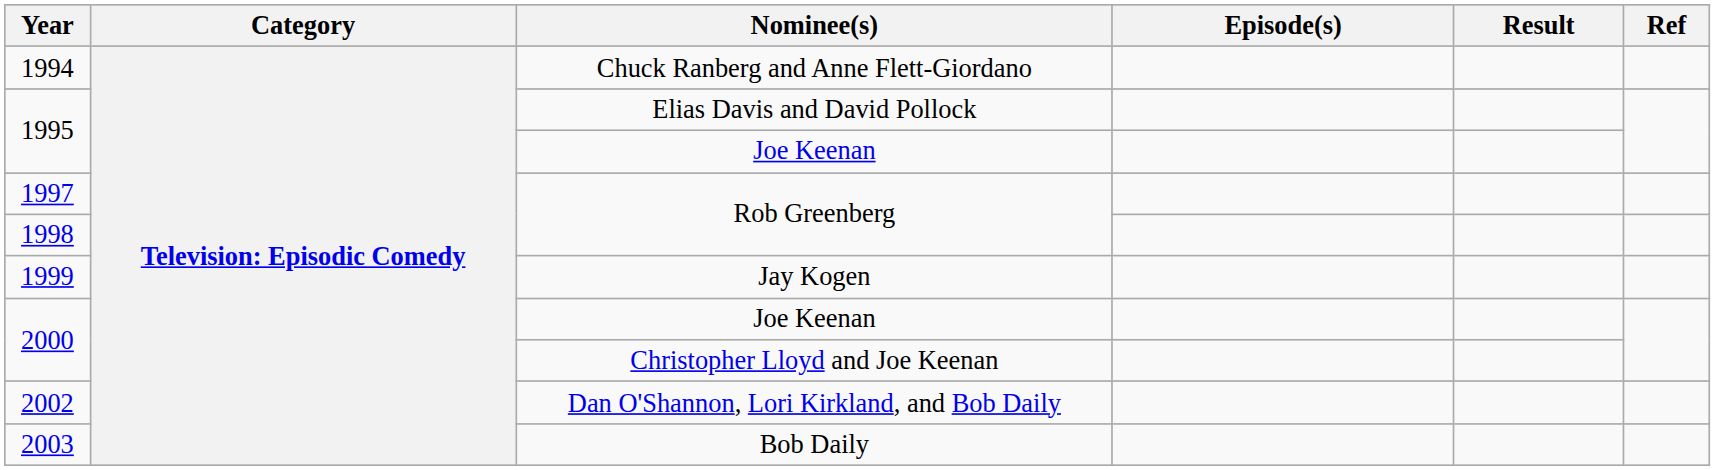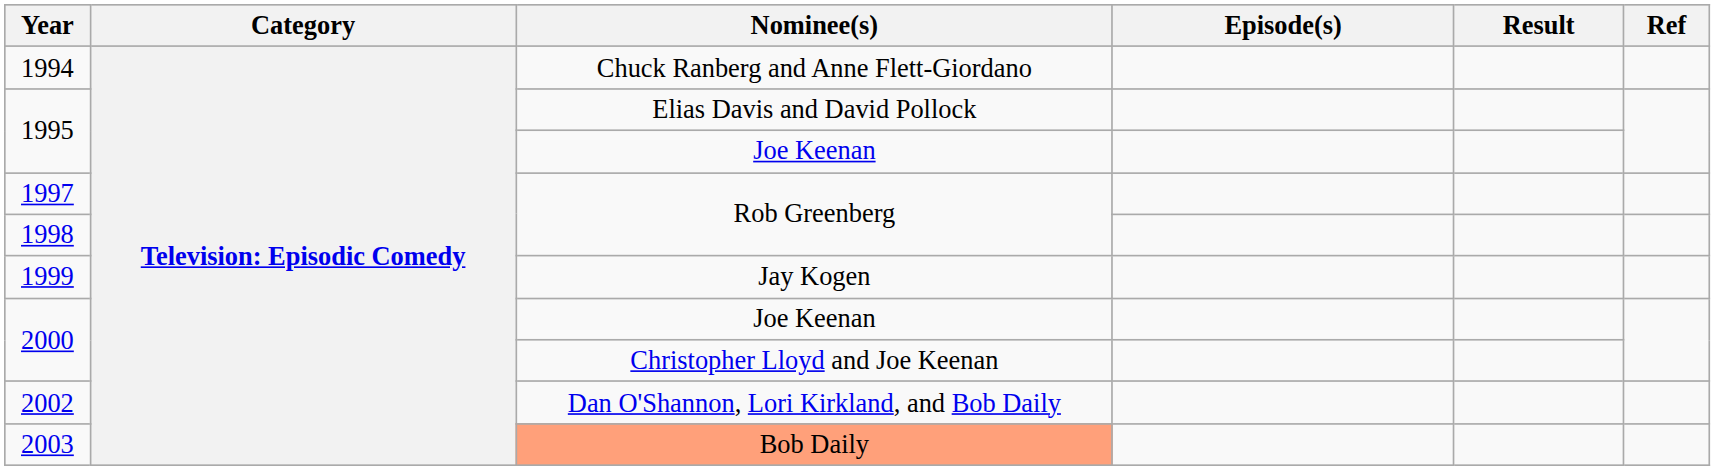(814, 444) no background -> (814, 444) lightsalmon background
